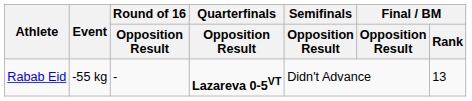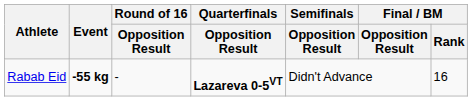(90, 77) normal -> (90, 77) bold
(439, 77) 13 -> (441, 77) 16
